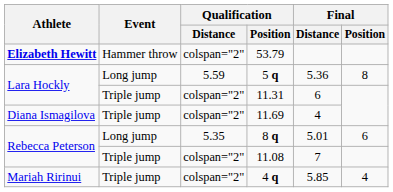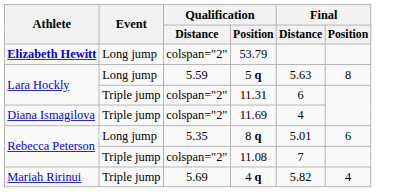(140, 54) Hammer throw -> (130, 54) Long jump
(318, 75) 5.36 -> (301, 75) 5.63
(214, 177) colspan="2" -> (197, 177) 5.69
(318, 177) 5.85 -> (301, 177) 5.82
